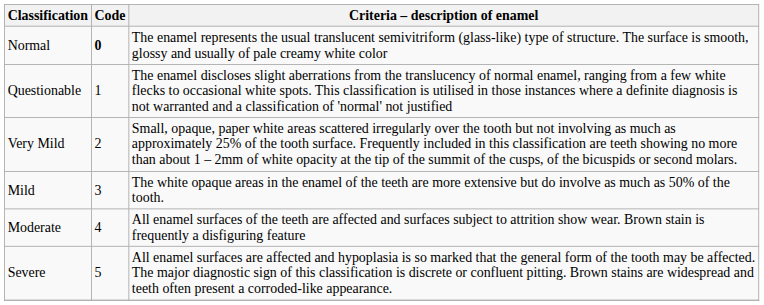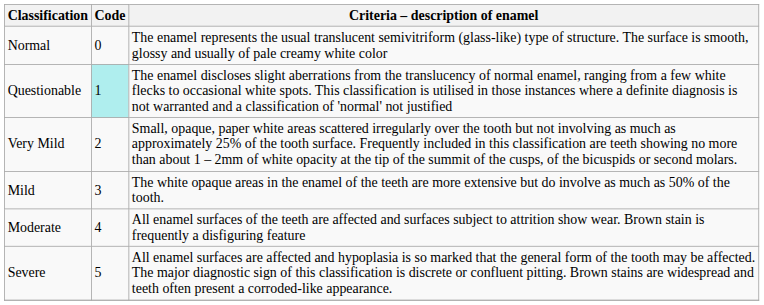(98, 45) bold -> (98, 45) normal
(98, 91) no background -> (98, 91) paleturquoise background
